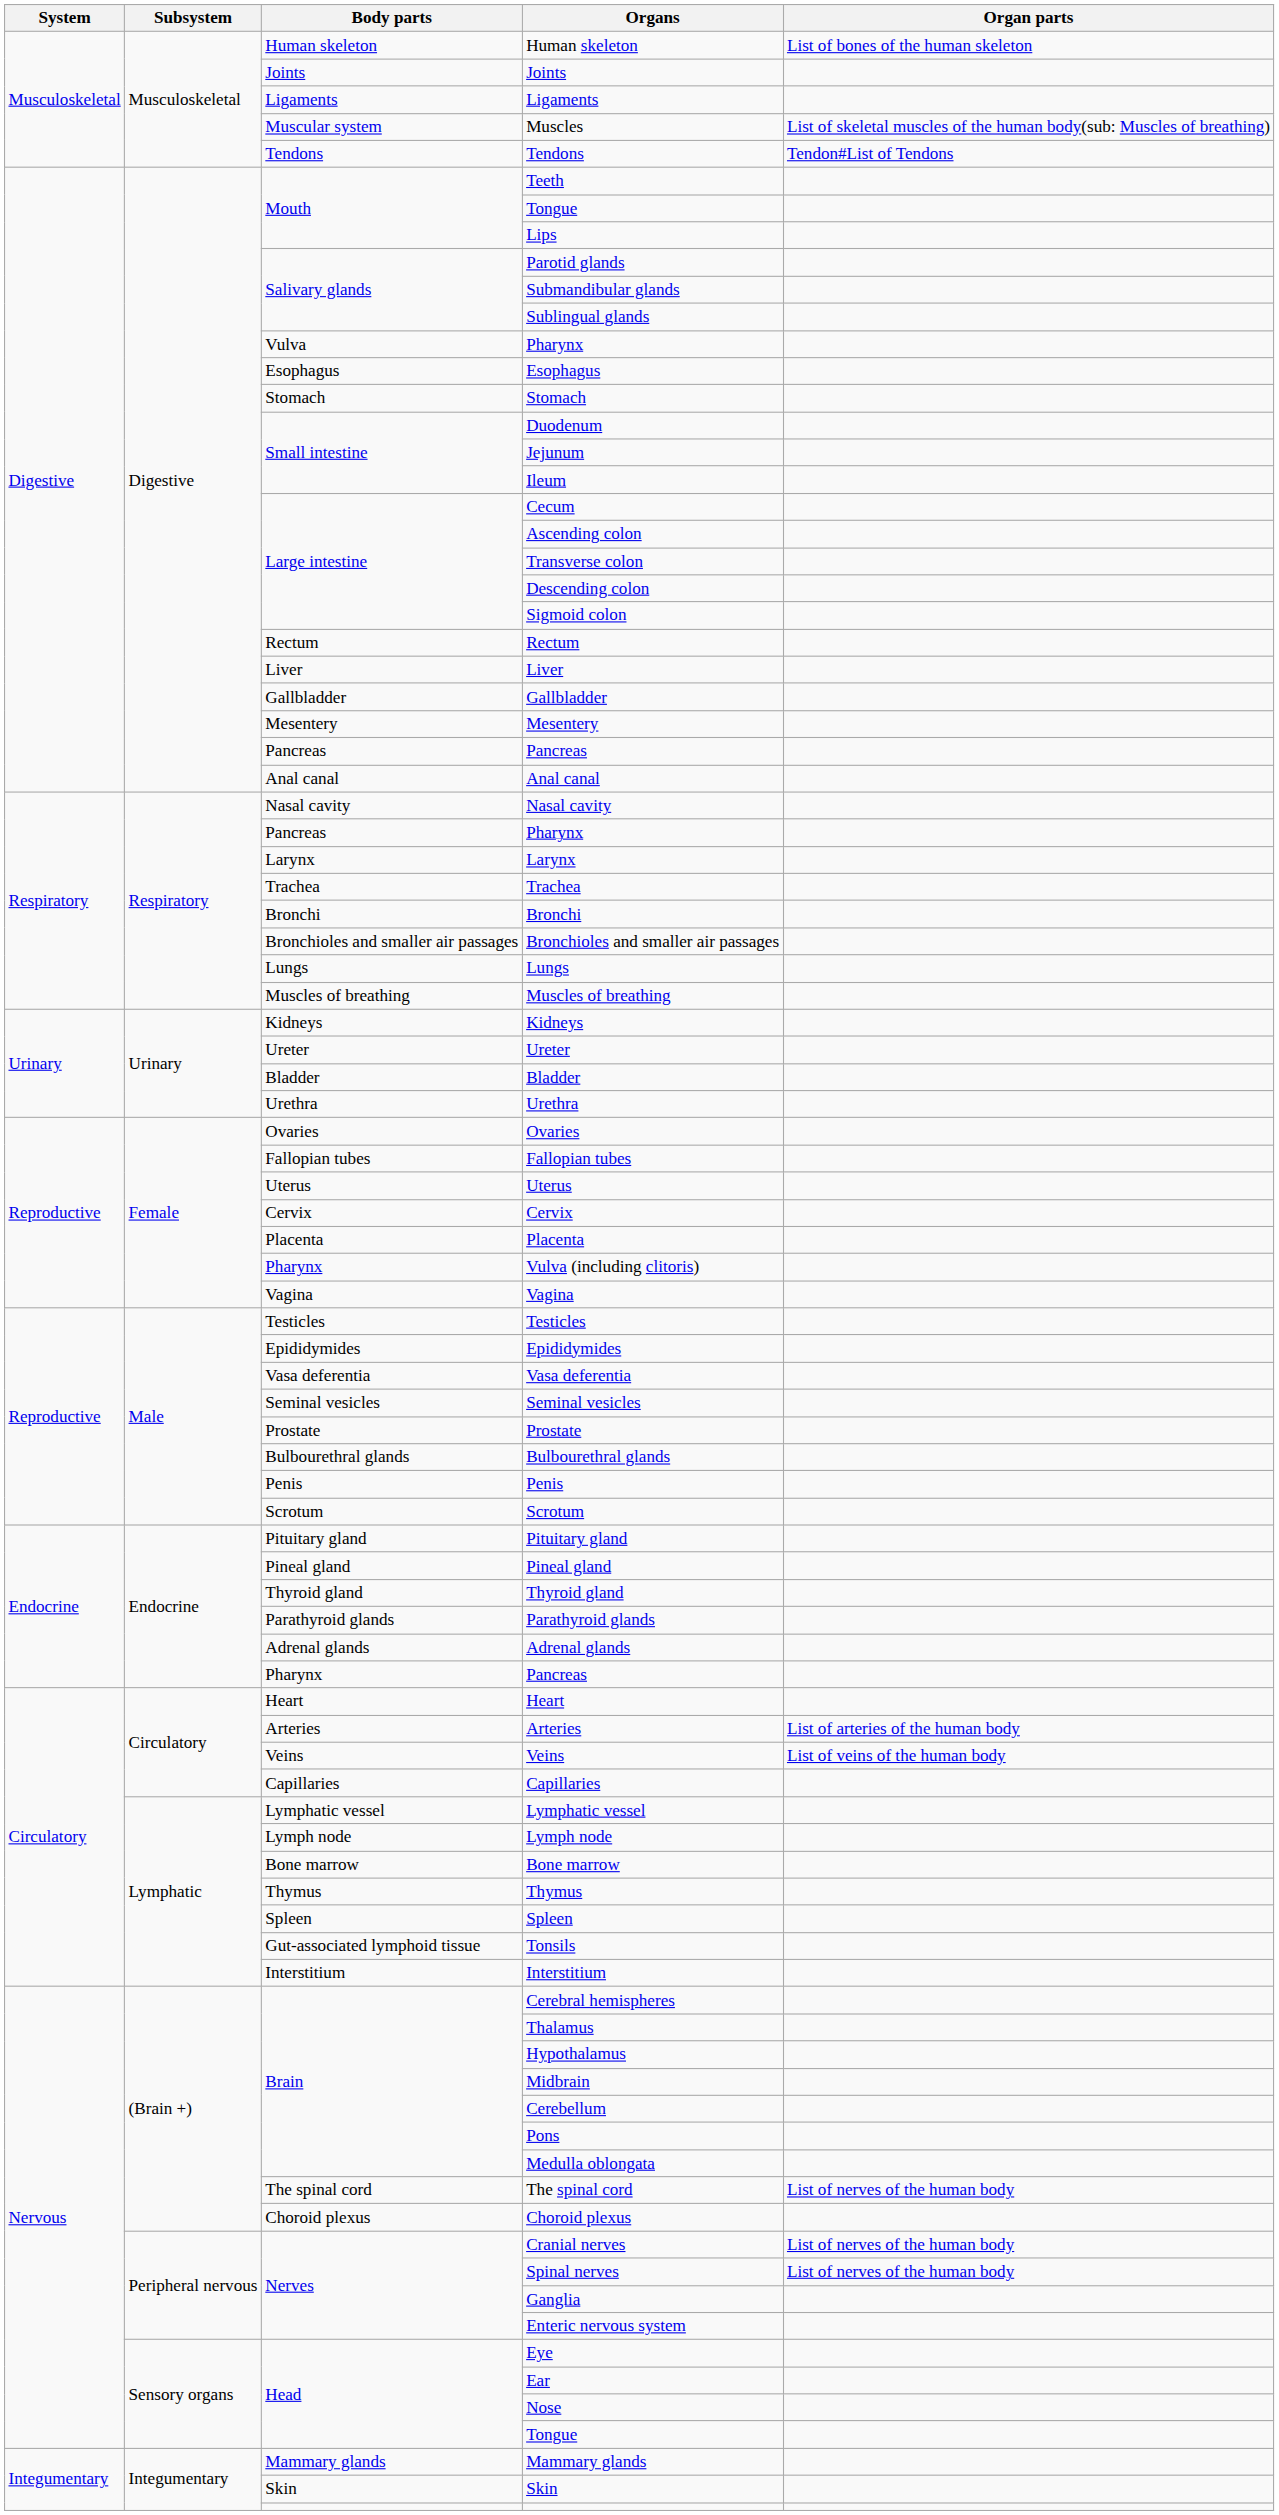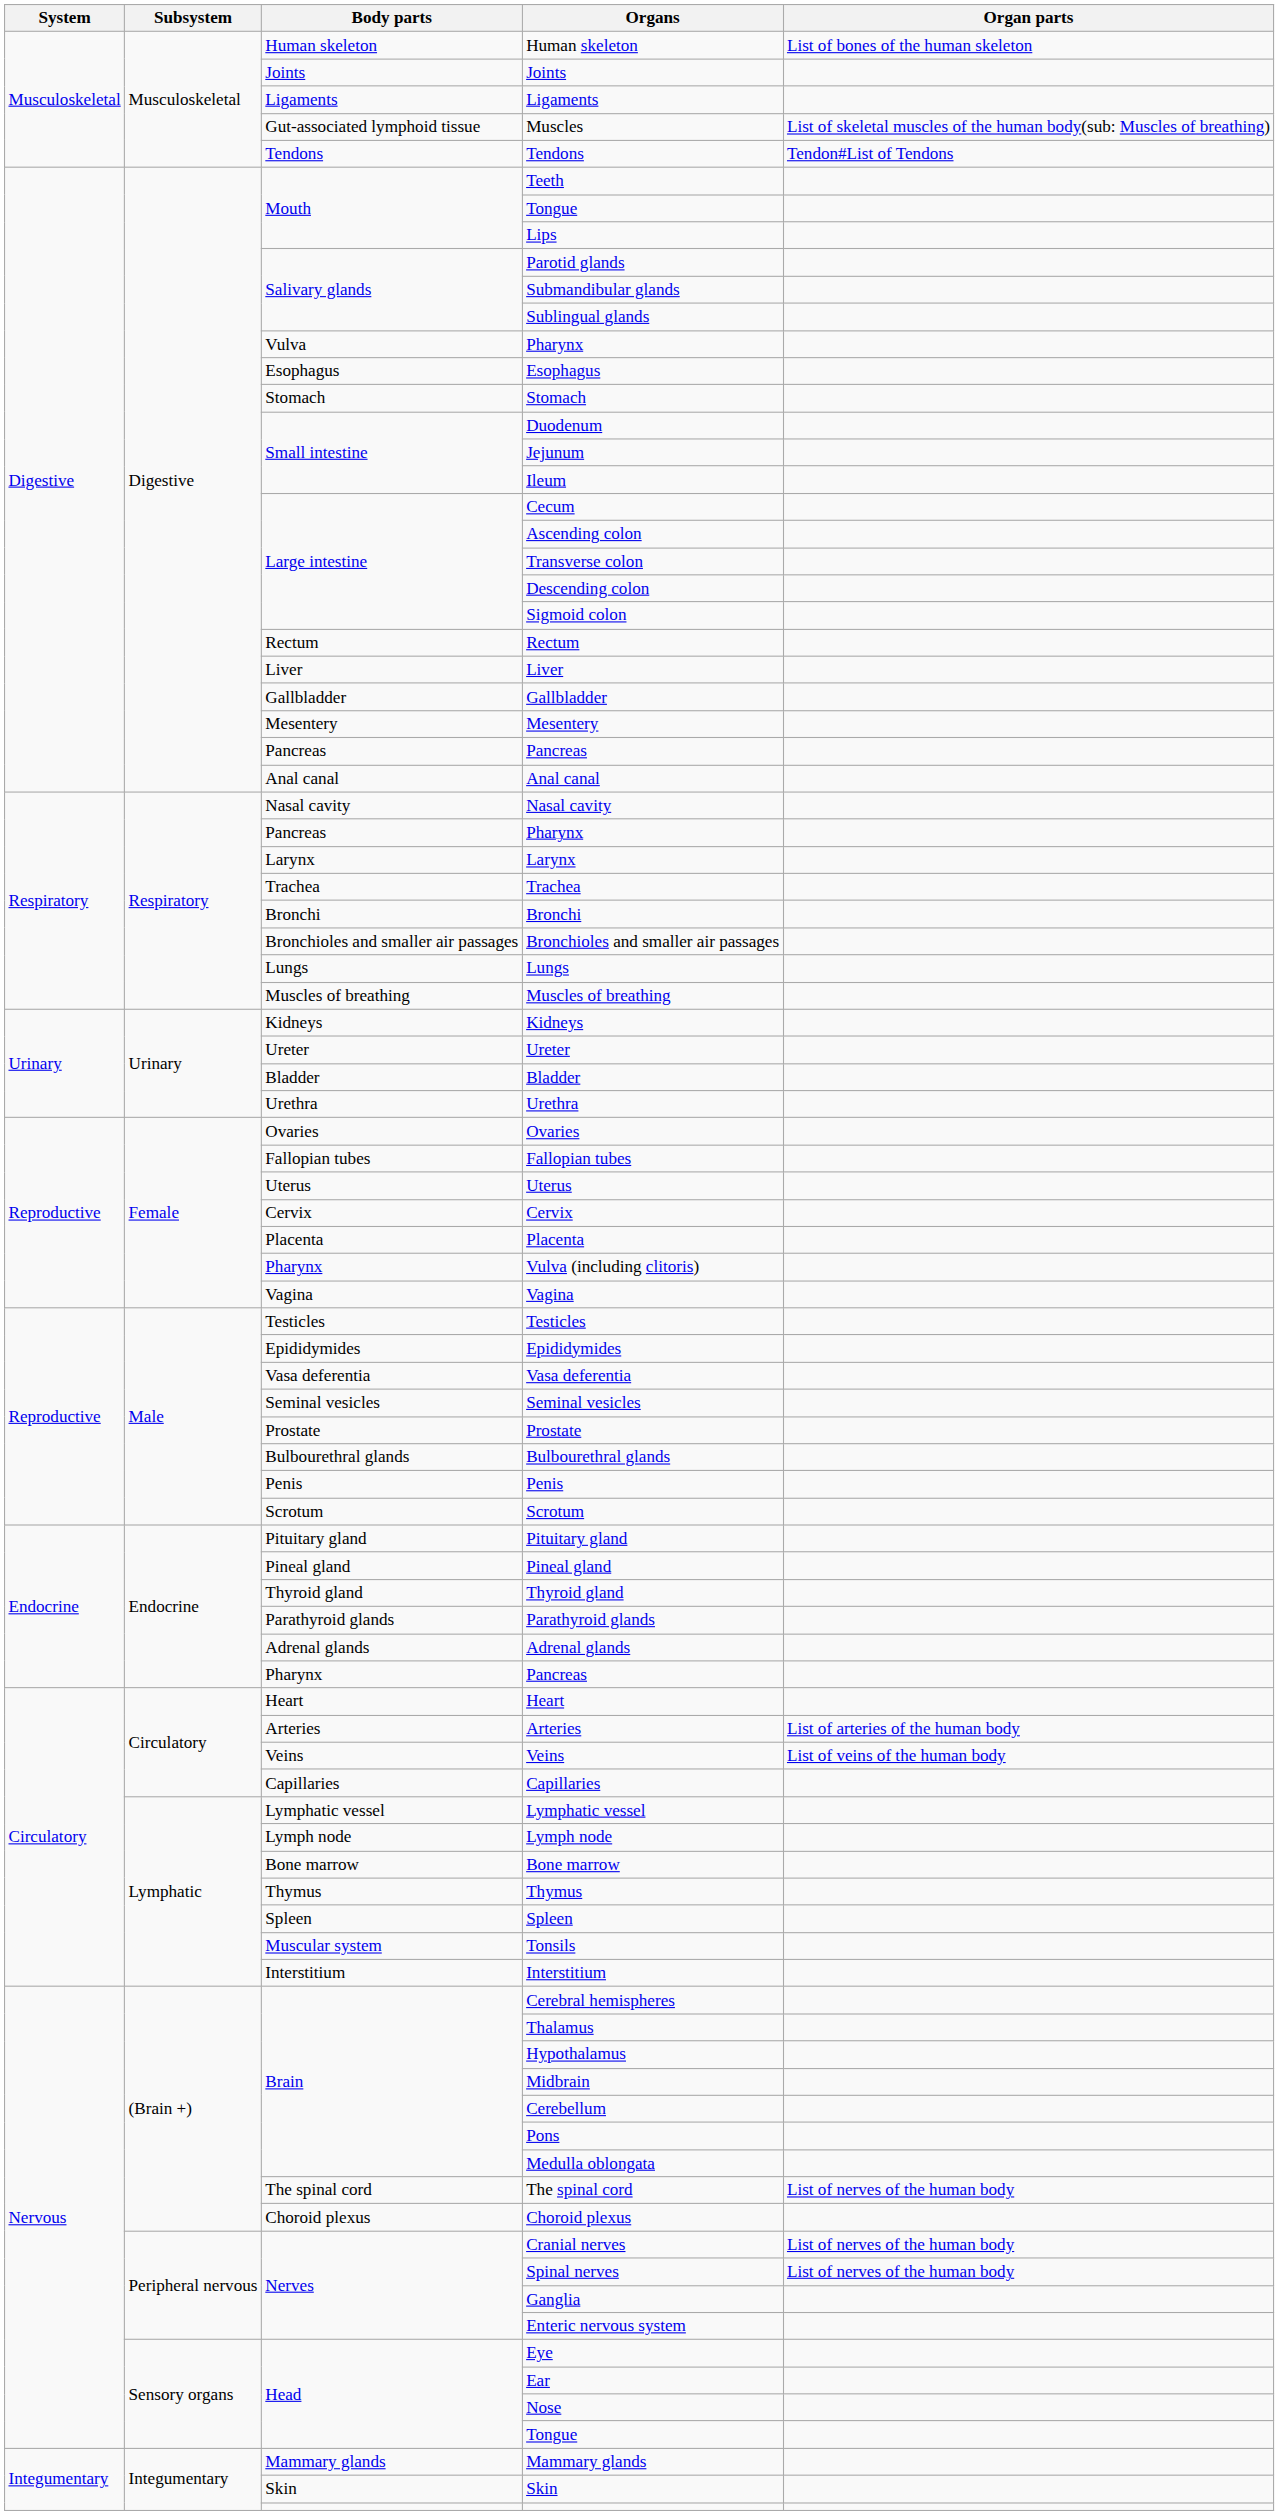(324, 126) Muscular system -> (373, 126) Gut-associated lymphoid tissue
(373, 1945) Gut-associated lymphoid tissue -> (324, 1945) Muscular system
